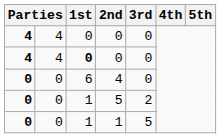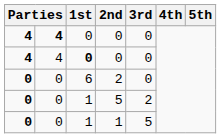(59, 37) normal -> (59, 37) bold
(119, 79) 4 -> (119, 79) 2
